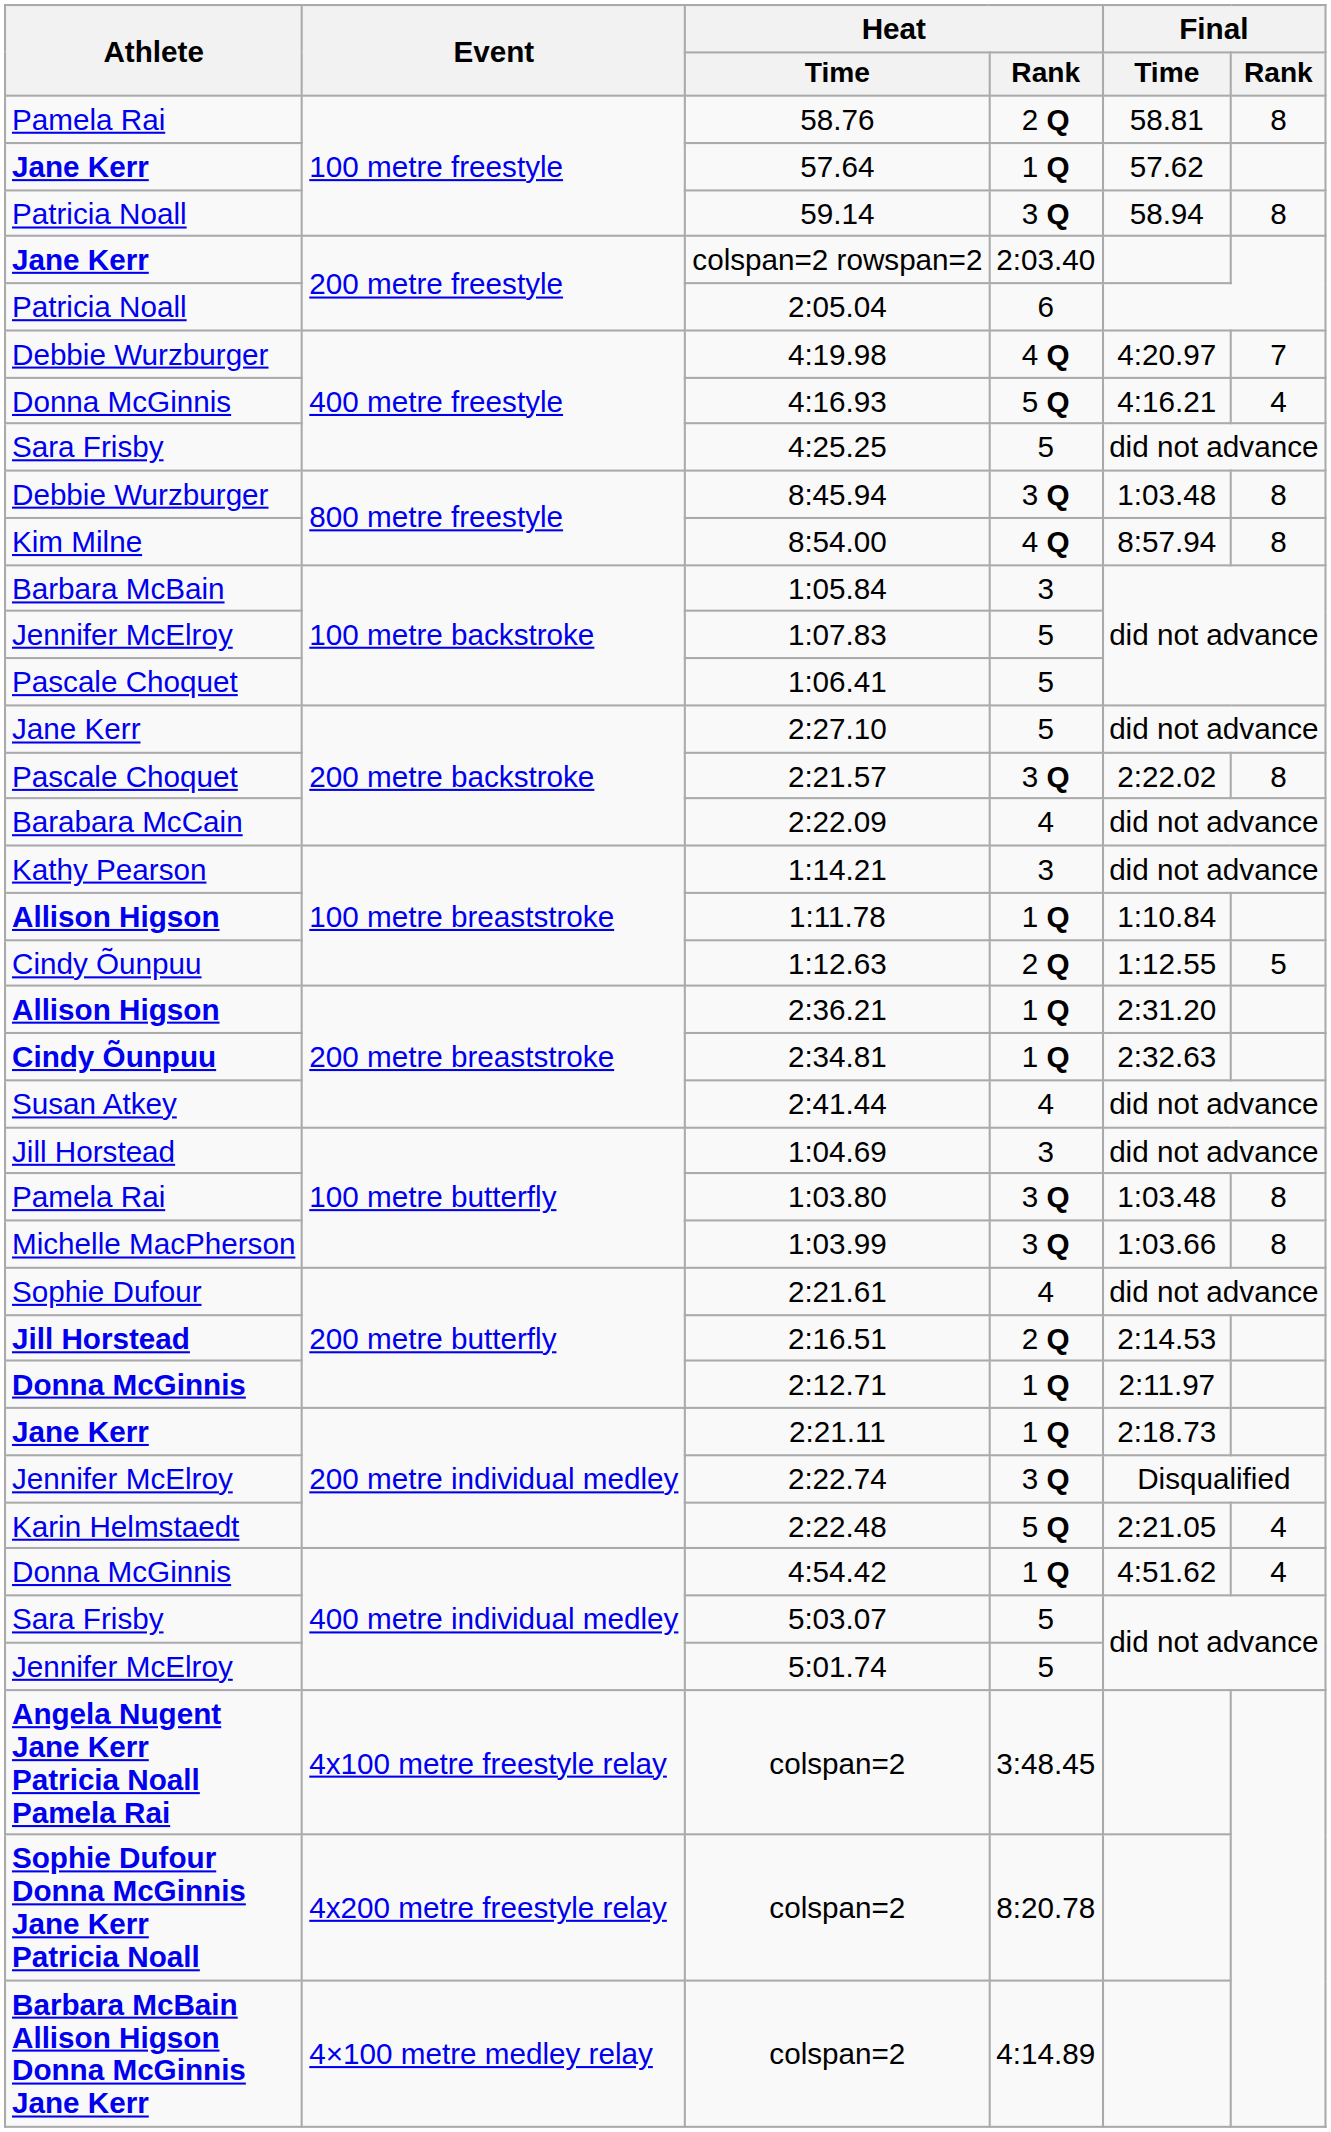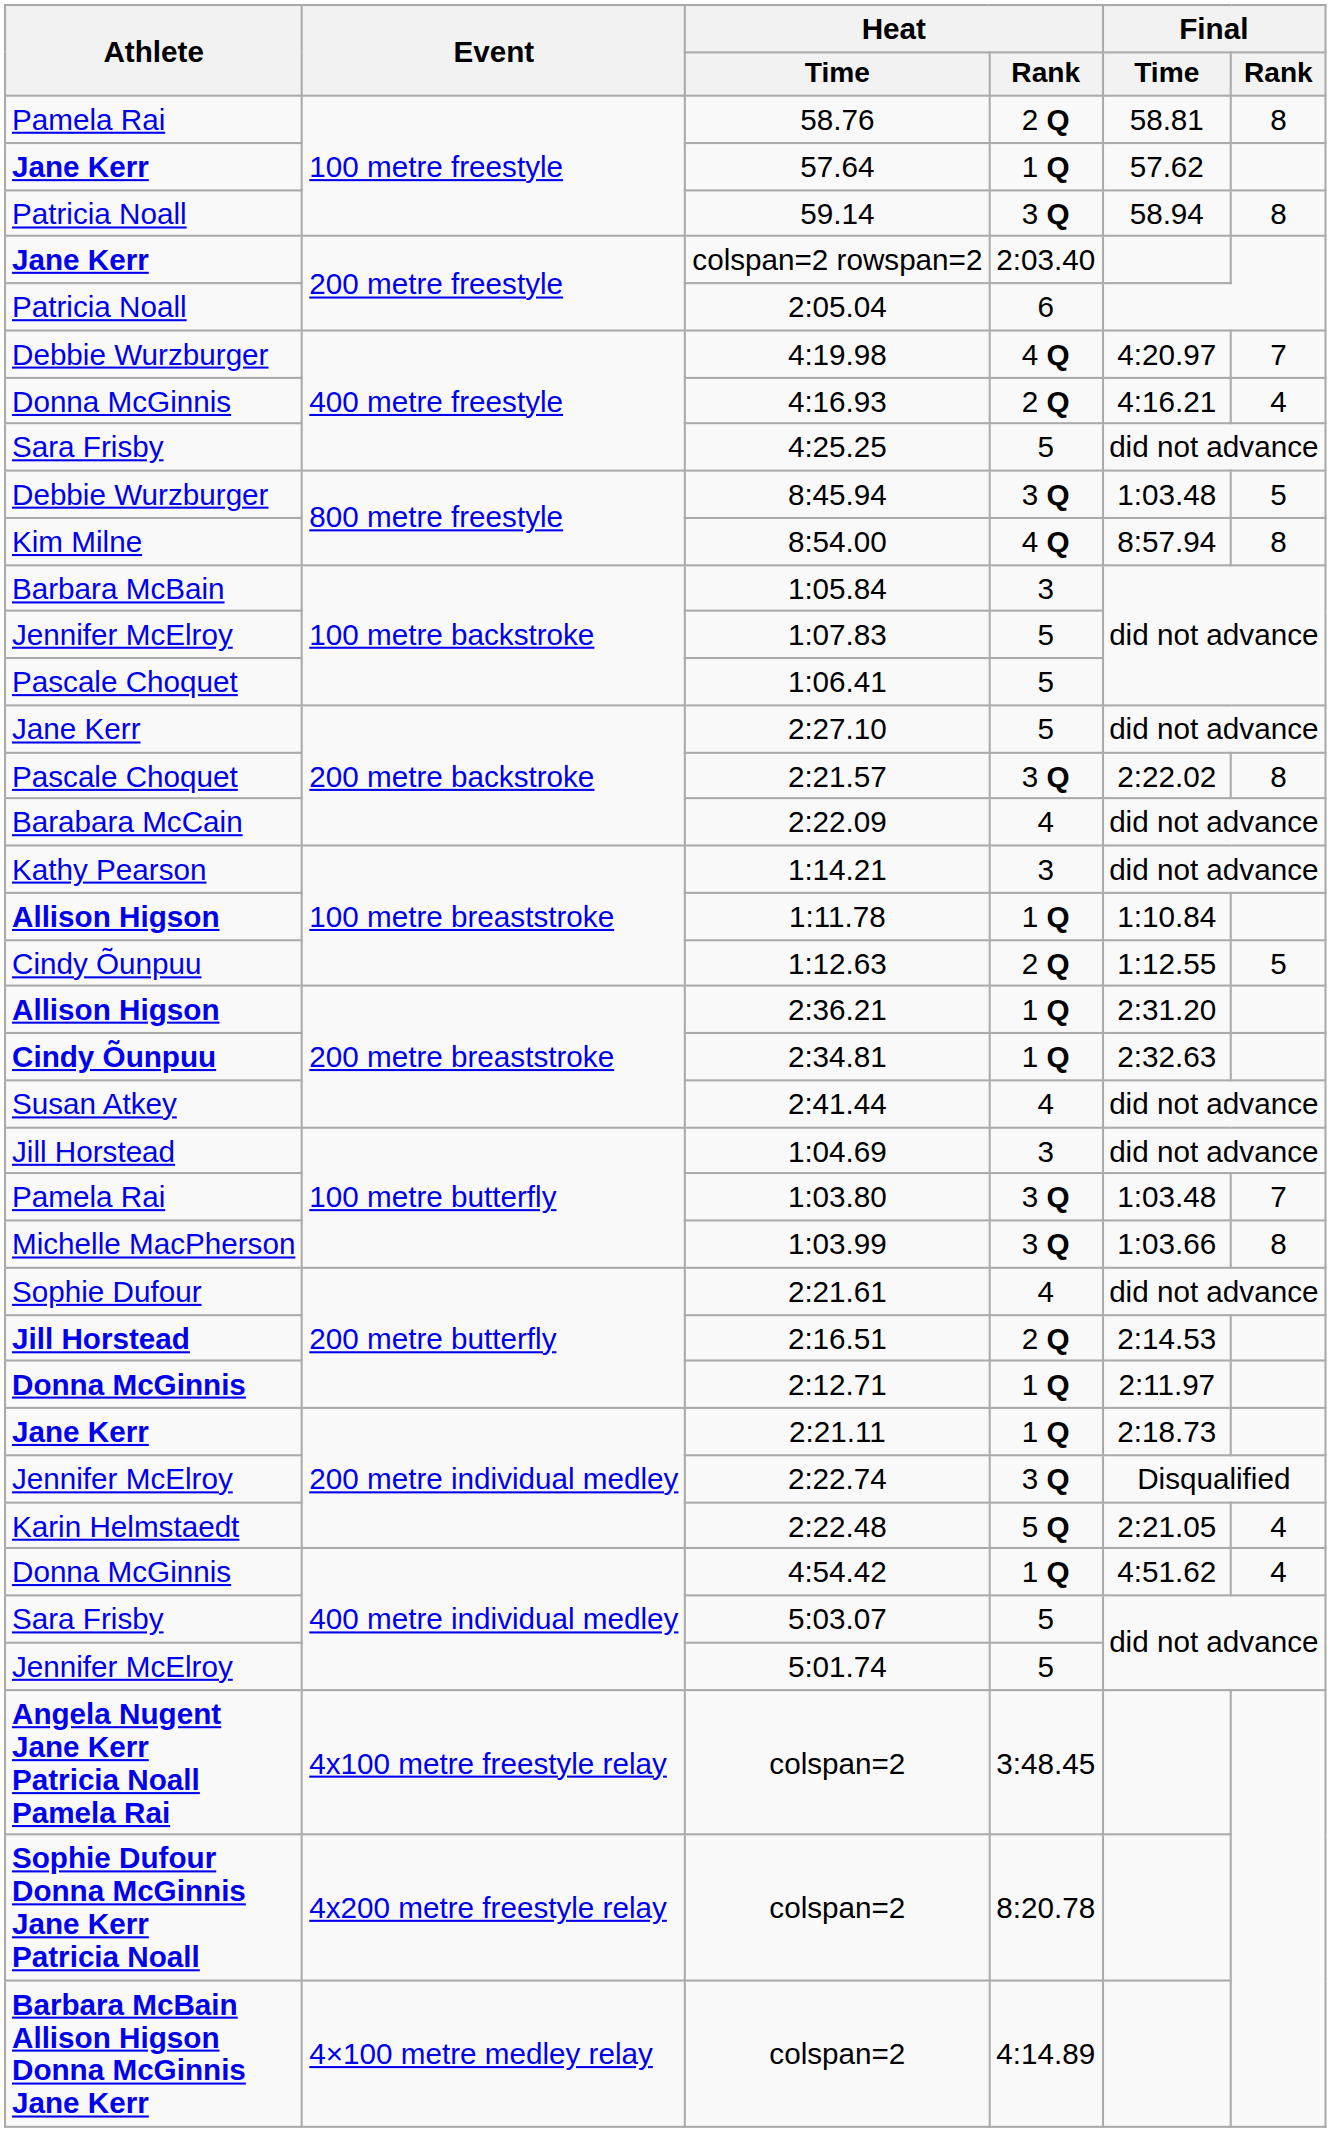(1046, 401) 5 Q -> (1046, 401) 2 Q
(1278, 495) 8 -> (1278, 495) 5
(1278, 1198) 8 -> (1278, 1198) 7
